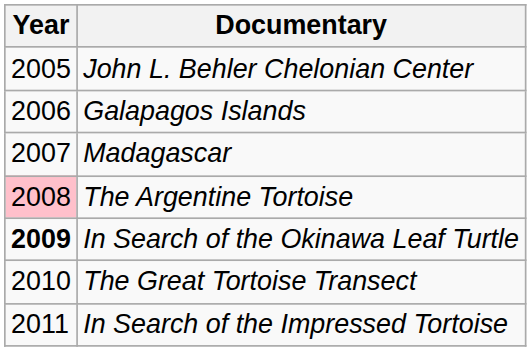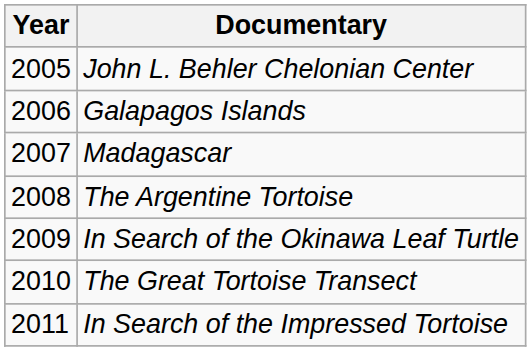(41, 196) pink background -> (41, 196) no background
(41, 238) bold -> (41, 238) normal
